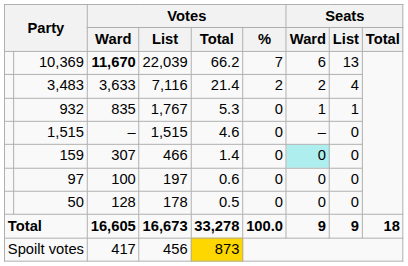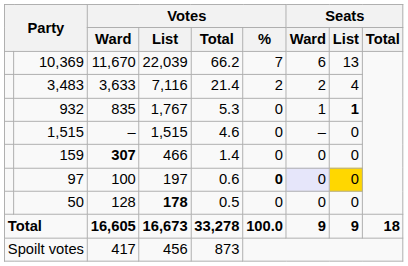(114, 62) bold -> (114, 62) normal
(355, 109) normal -> (355, 109) bold
(123, 156) normal -> (123, 156) bold
(322, 156) paleturquoise background -> (322, 156) no background
(279, 179) normal -> (279, 179) bold
(322, 179) no background -> (322, 179) lavender background
(355, 179) no background -> (355, 179) gold background
(175, 202) normal -> (175, 202) bold
(227, 249) gold background -> (227, 249) no background
